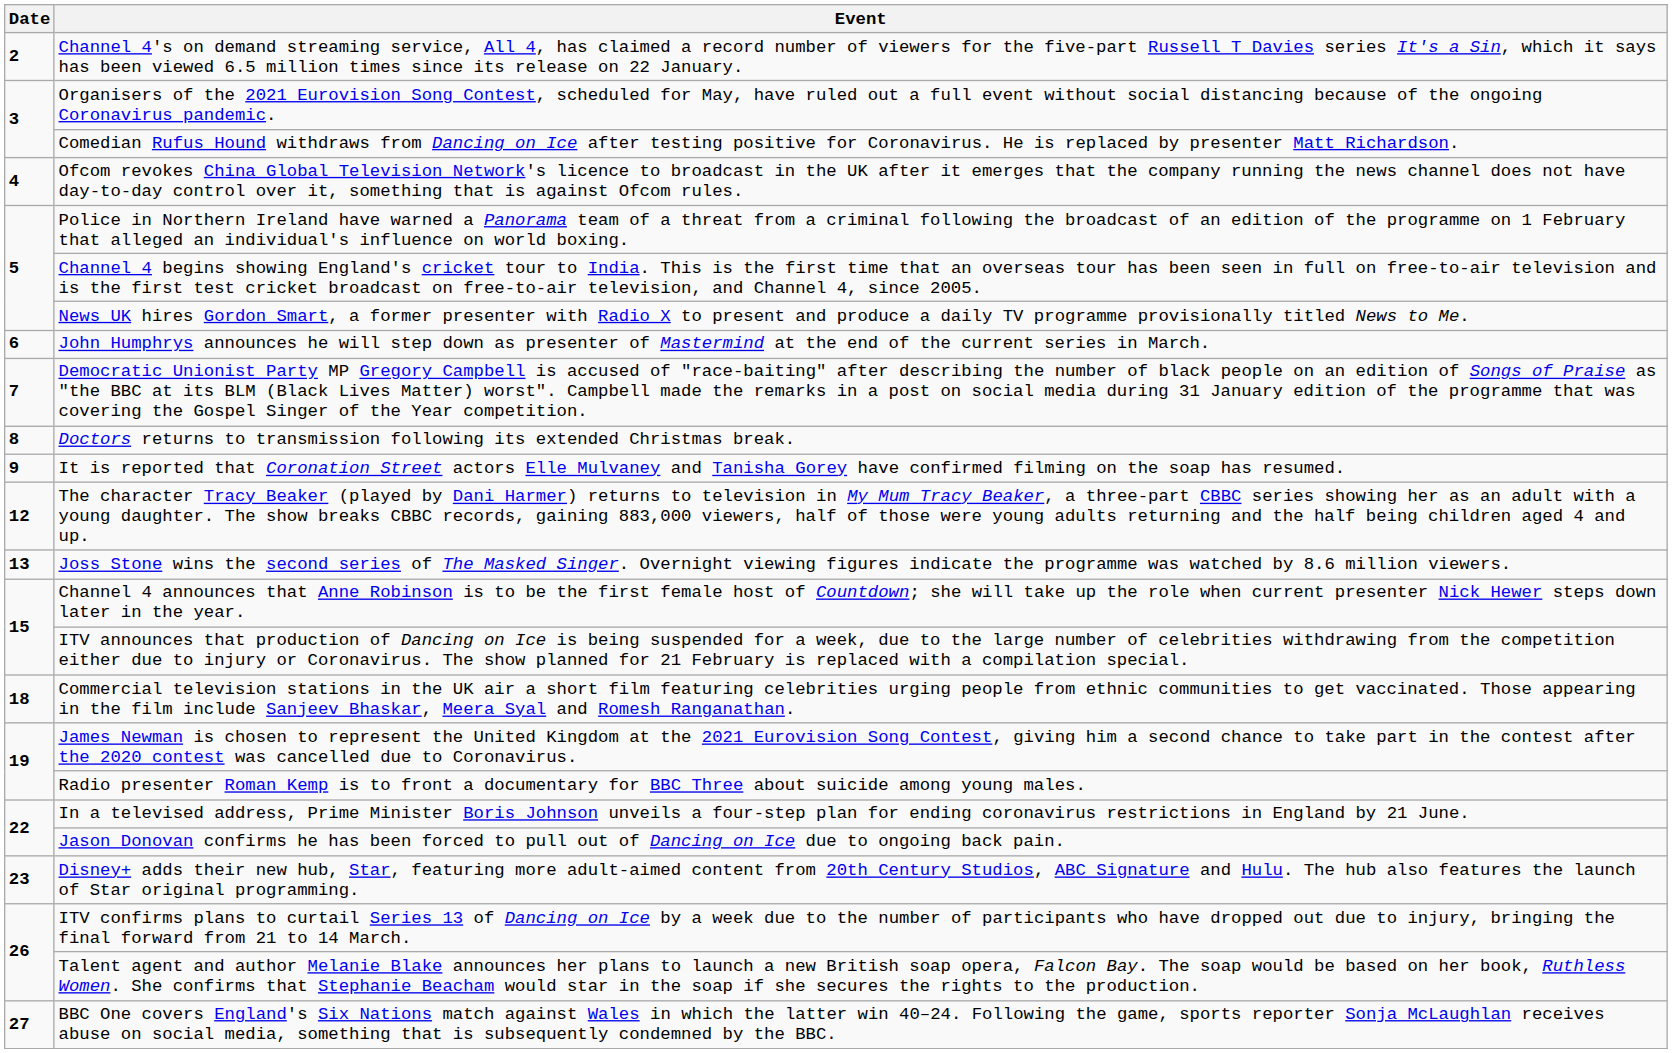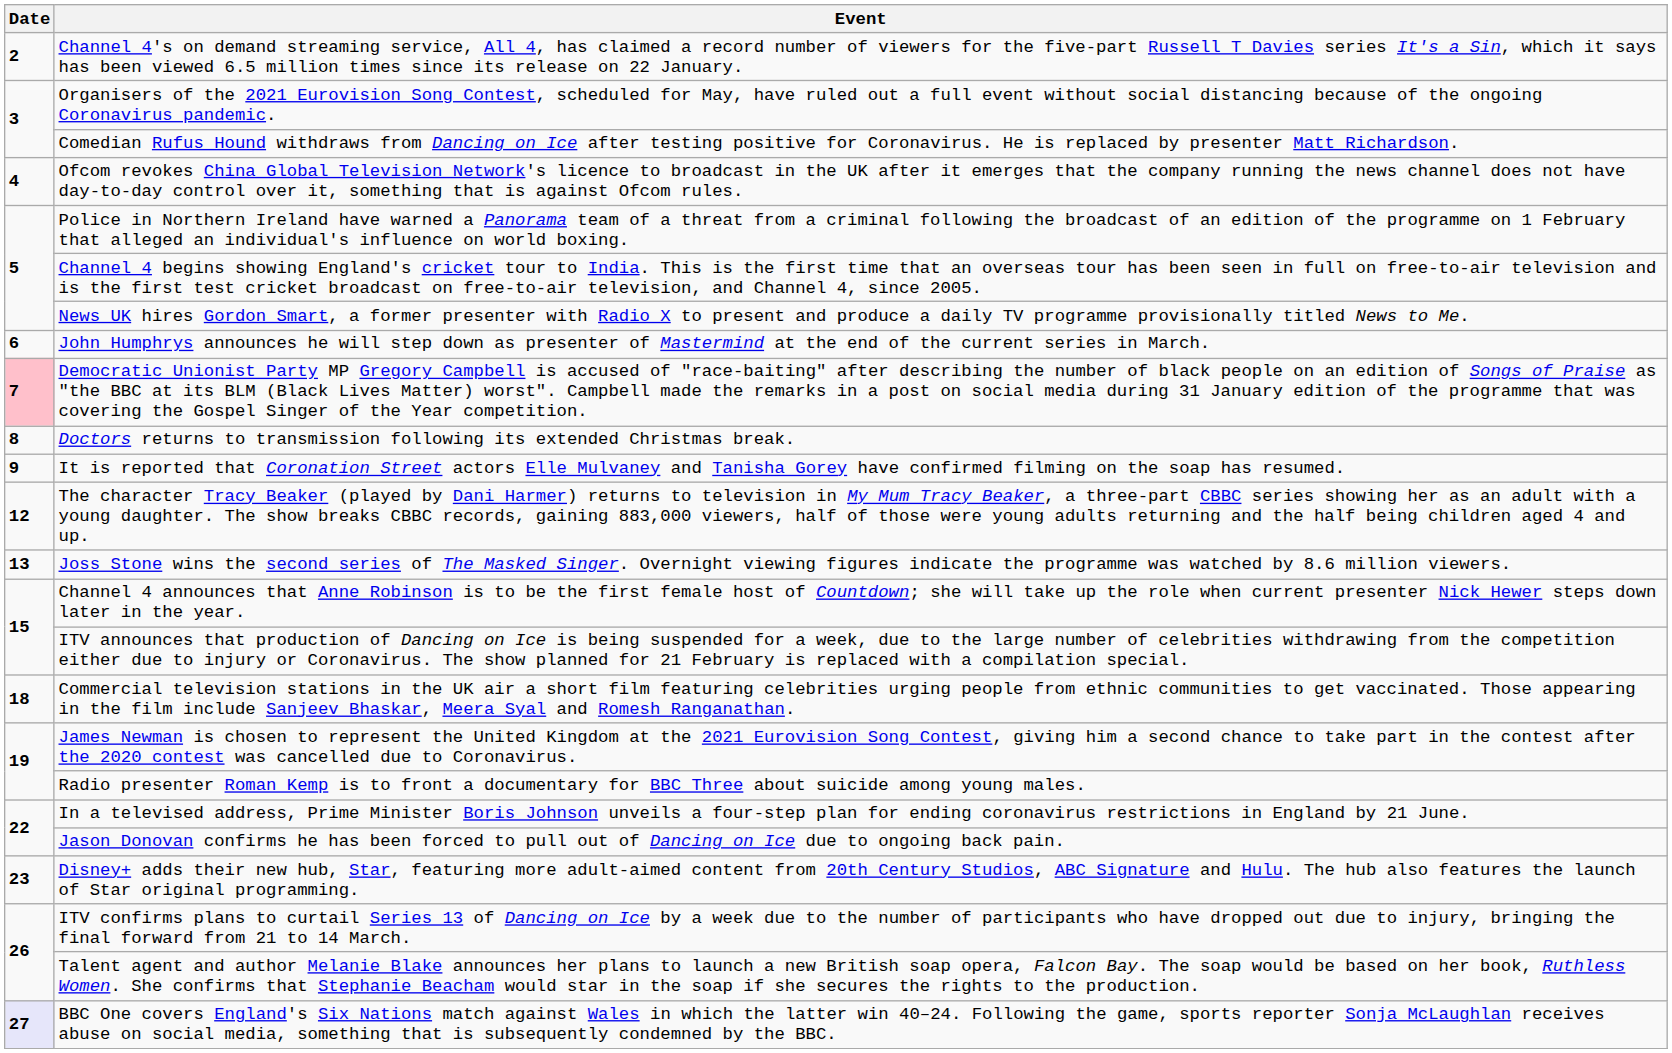(14, 392) no background -> (14, 392) pink background
(19, 1024) no background -> (19, 1024) lavender background
